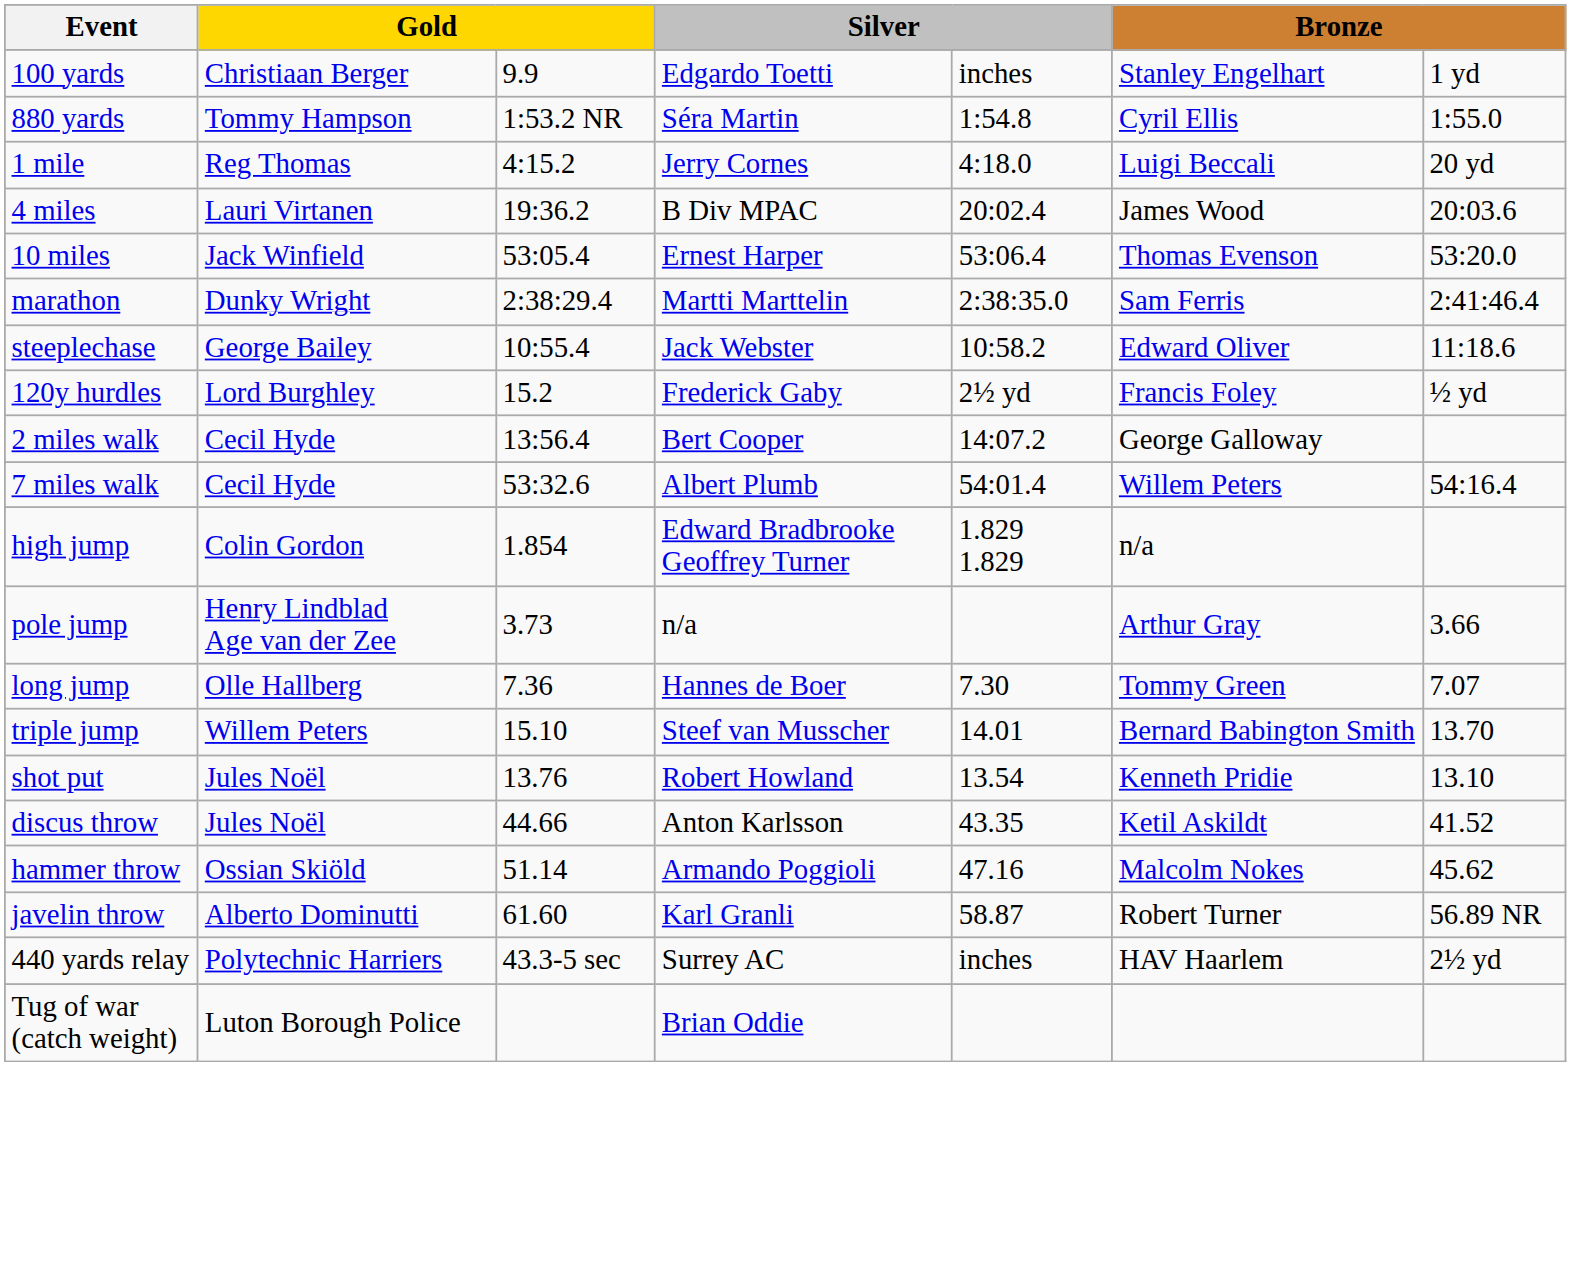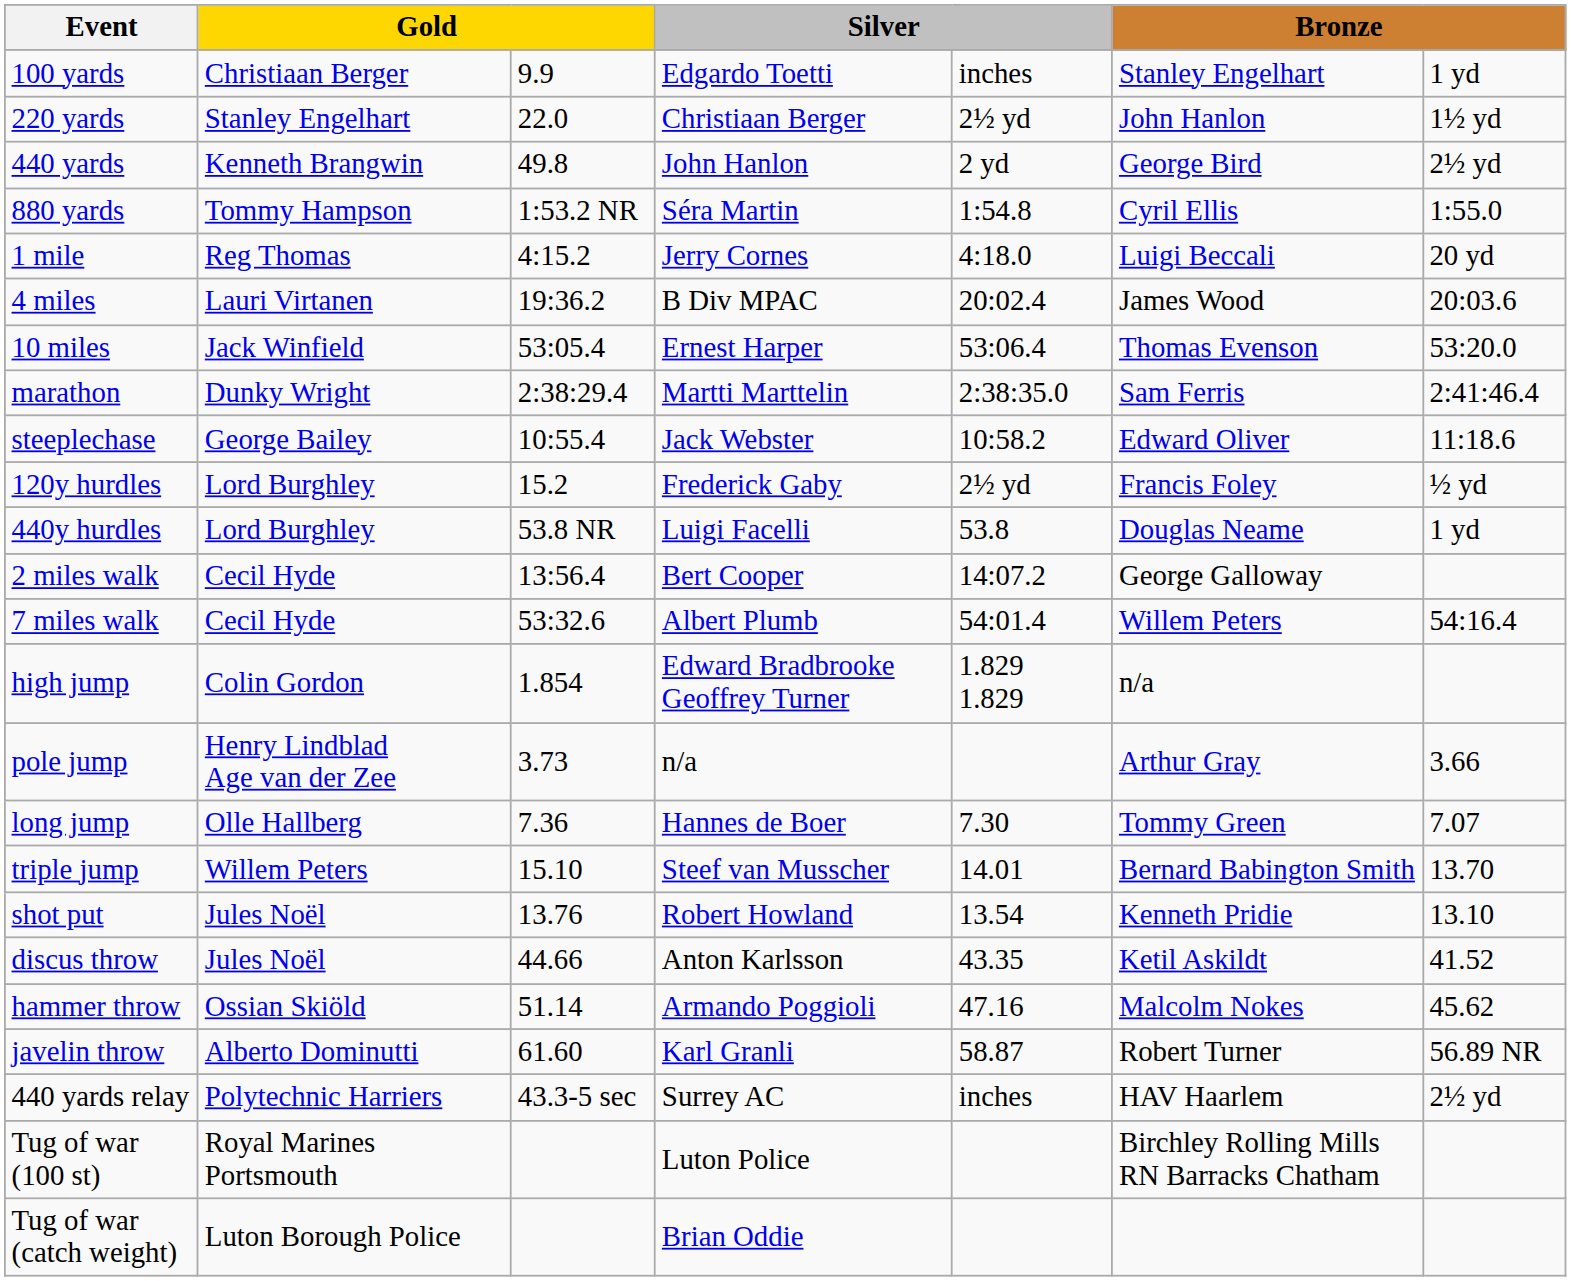+ row: (68, 118)
+ row: (68, 164)
+ row: (86, 529)
+ row: (75, 1158)
